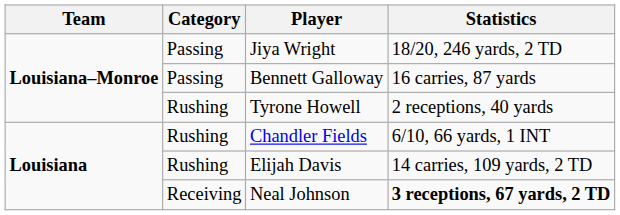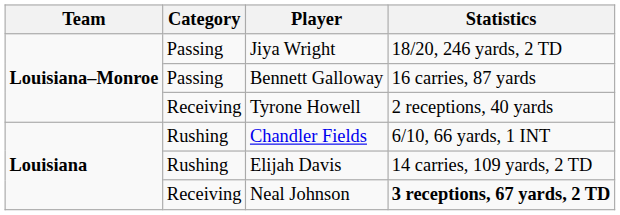(198, 107) Rushing -> (204, 107) Receiving
